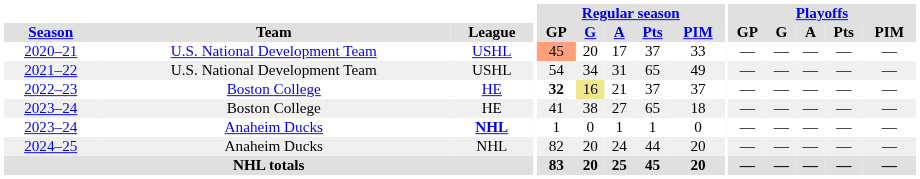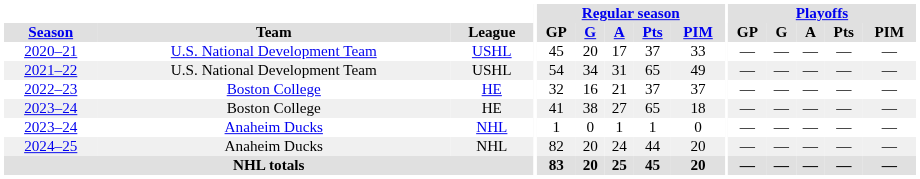(556, 51) lightsalmon background -> (556, 51) no background
(556, 89) bold -> (556, 89) normal
(590, 89) khaki background -> (590, 89) no background
(492, 127) bold -> (492, 127) normal
